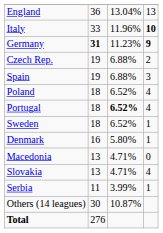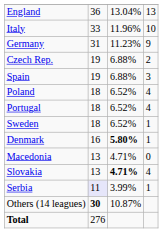(151, 28) bold -> (151, 28) normal
(95, 44) bold -> (95, 44) normal
(148, 44) bold -> (148, 44) normal
(124, 108) bold -> (123, 108) normal
(123, 140) normal -> (124, 140) bold
(123, 172) normal -> (124, 172) bold
(95, 188) no background -> (95, 188) lavender background
(95, 204) normal -> (95, 204) bold
